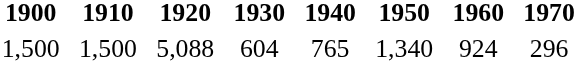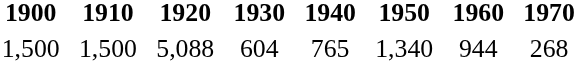(472, 48) 924 -> (472, 48) 944
(549, 48) 296 -> (549, 48) 268
